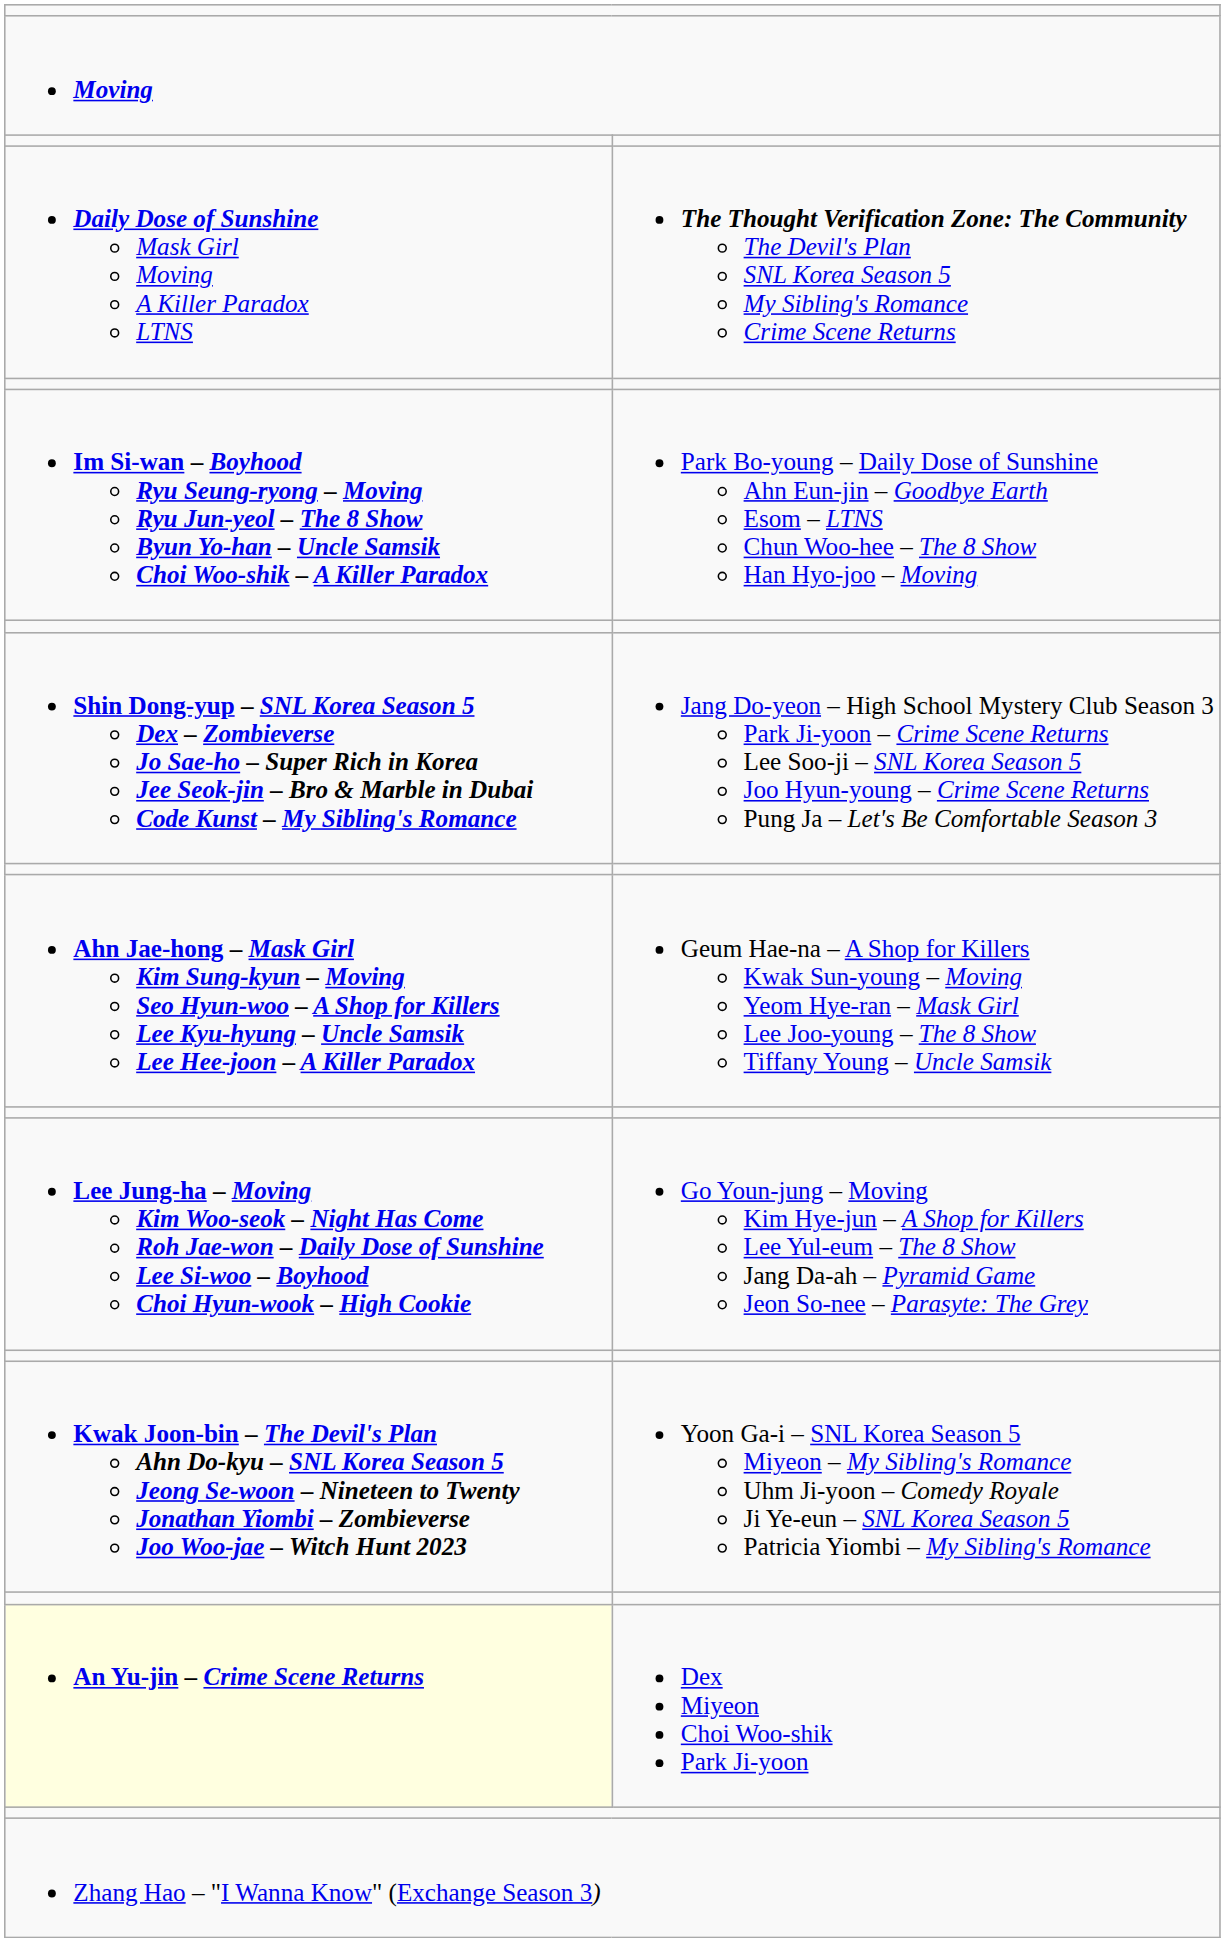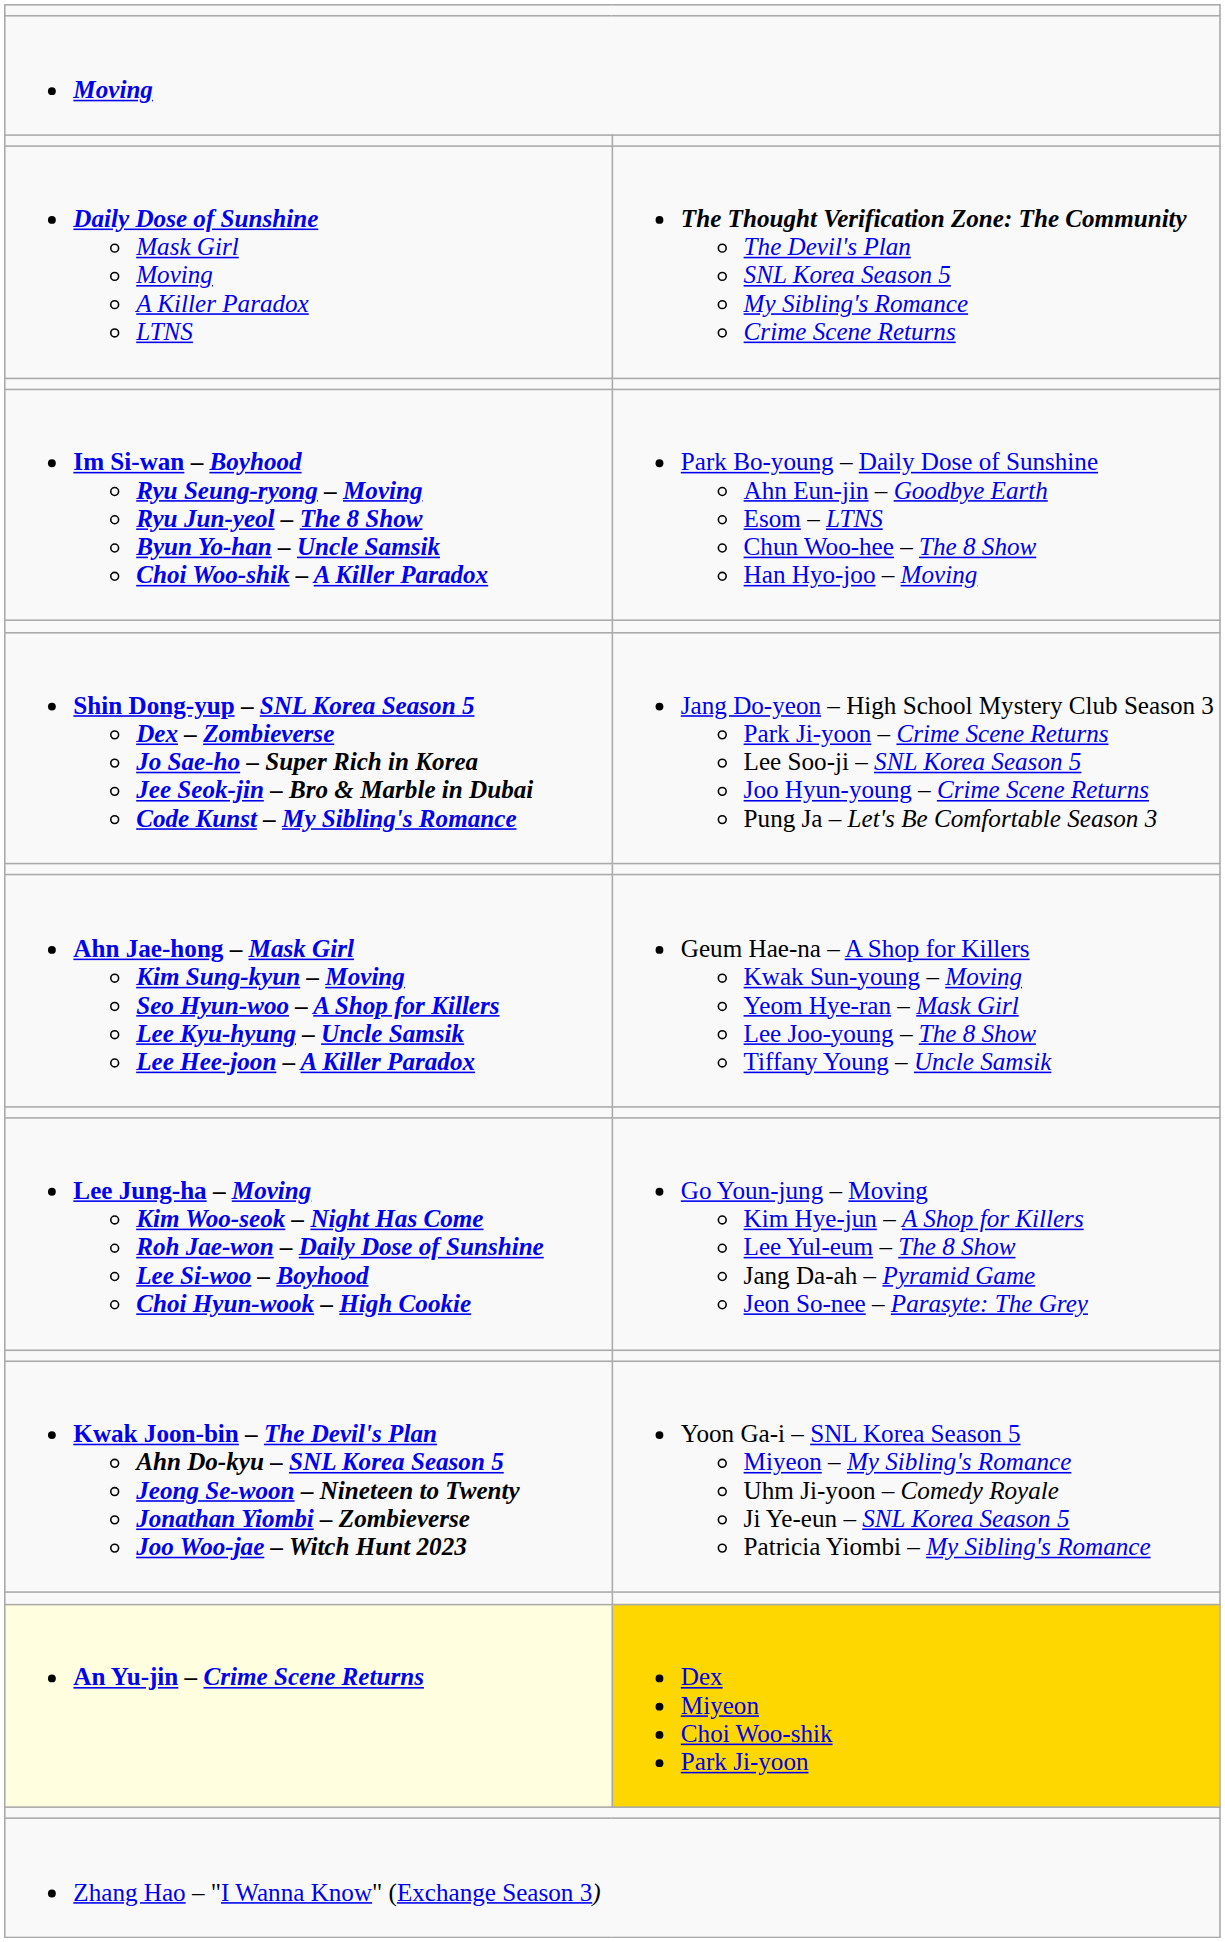(916, 1720) no background -> (916, 1720) gold background
